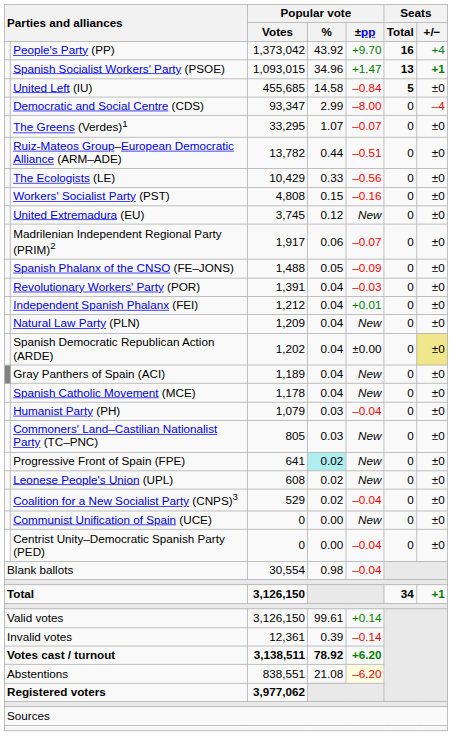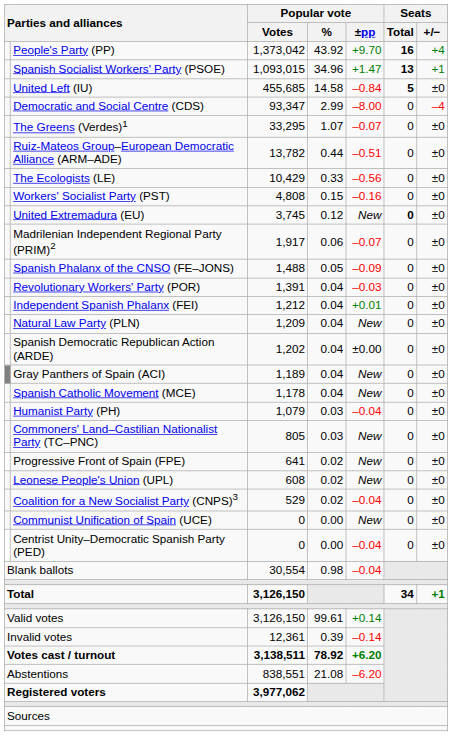(438, 69) bold -> (438, 69) normal
(411, 215) normal -> (411, 215) bold
(438, 349) khaki background -> (438, 349) no background
(332, 461) paleturquoise background -> (332, 461) no background
(367, 673) lightyellow background -> (367, 673) no background
